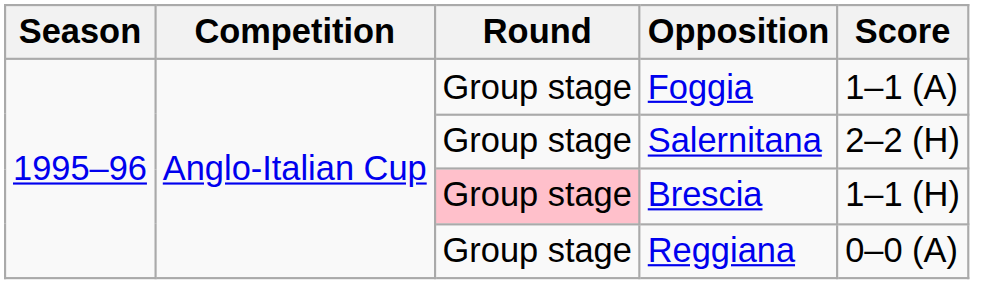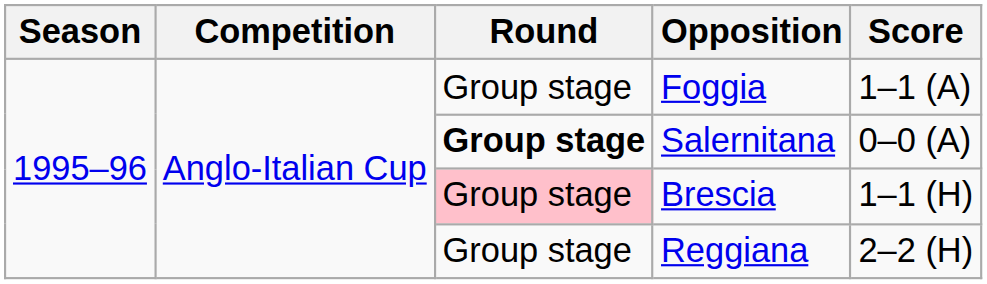(537, 140) normal -> (544, 140) bold
(903, 140) 2–2 (H) -> (915, 140) 0–0 (A)
(902, 250) 0–0 (A) -> (916, 250) 2–2 (H)
